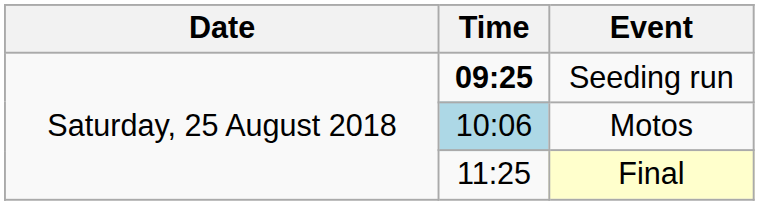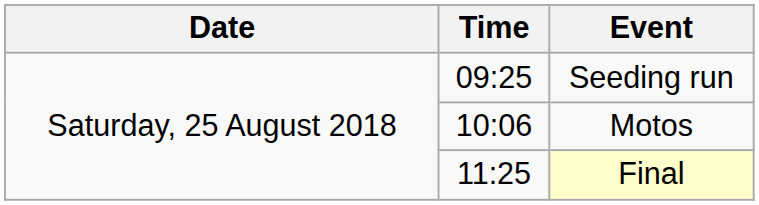(494, 77) bold -> (494, 77) normal
(494, 125) lightblue background -> (494, 125) no background
